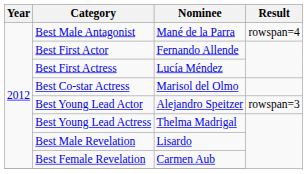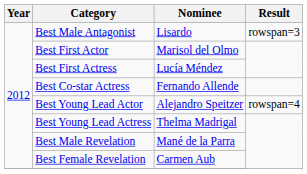(196, 31) Mané de la Parra -> (174, 31) Lisardo
(274, 31) rowspan=4 -> (274, 31) rowspan=3
(198, 50) Fernando Allende -> (197, 50) Marisol del Olmo
(197, 86) Marisol del Olmo -> (198, 86) Fernando Allende
(274, 104) rowspan=3 -> (274, 104) rowspan=4
(174, 141) Lisardo -> (196, 141) Mané de la Parra
